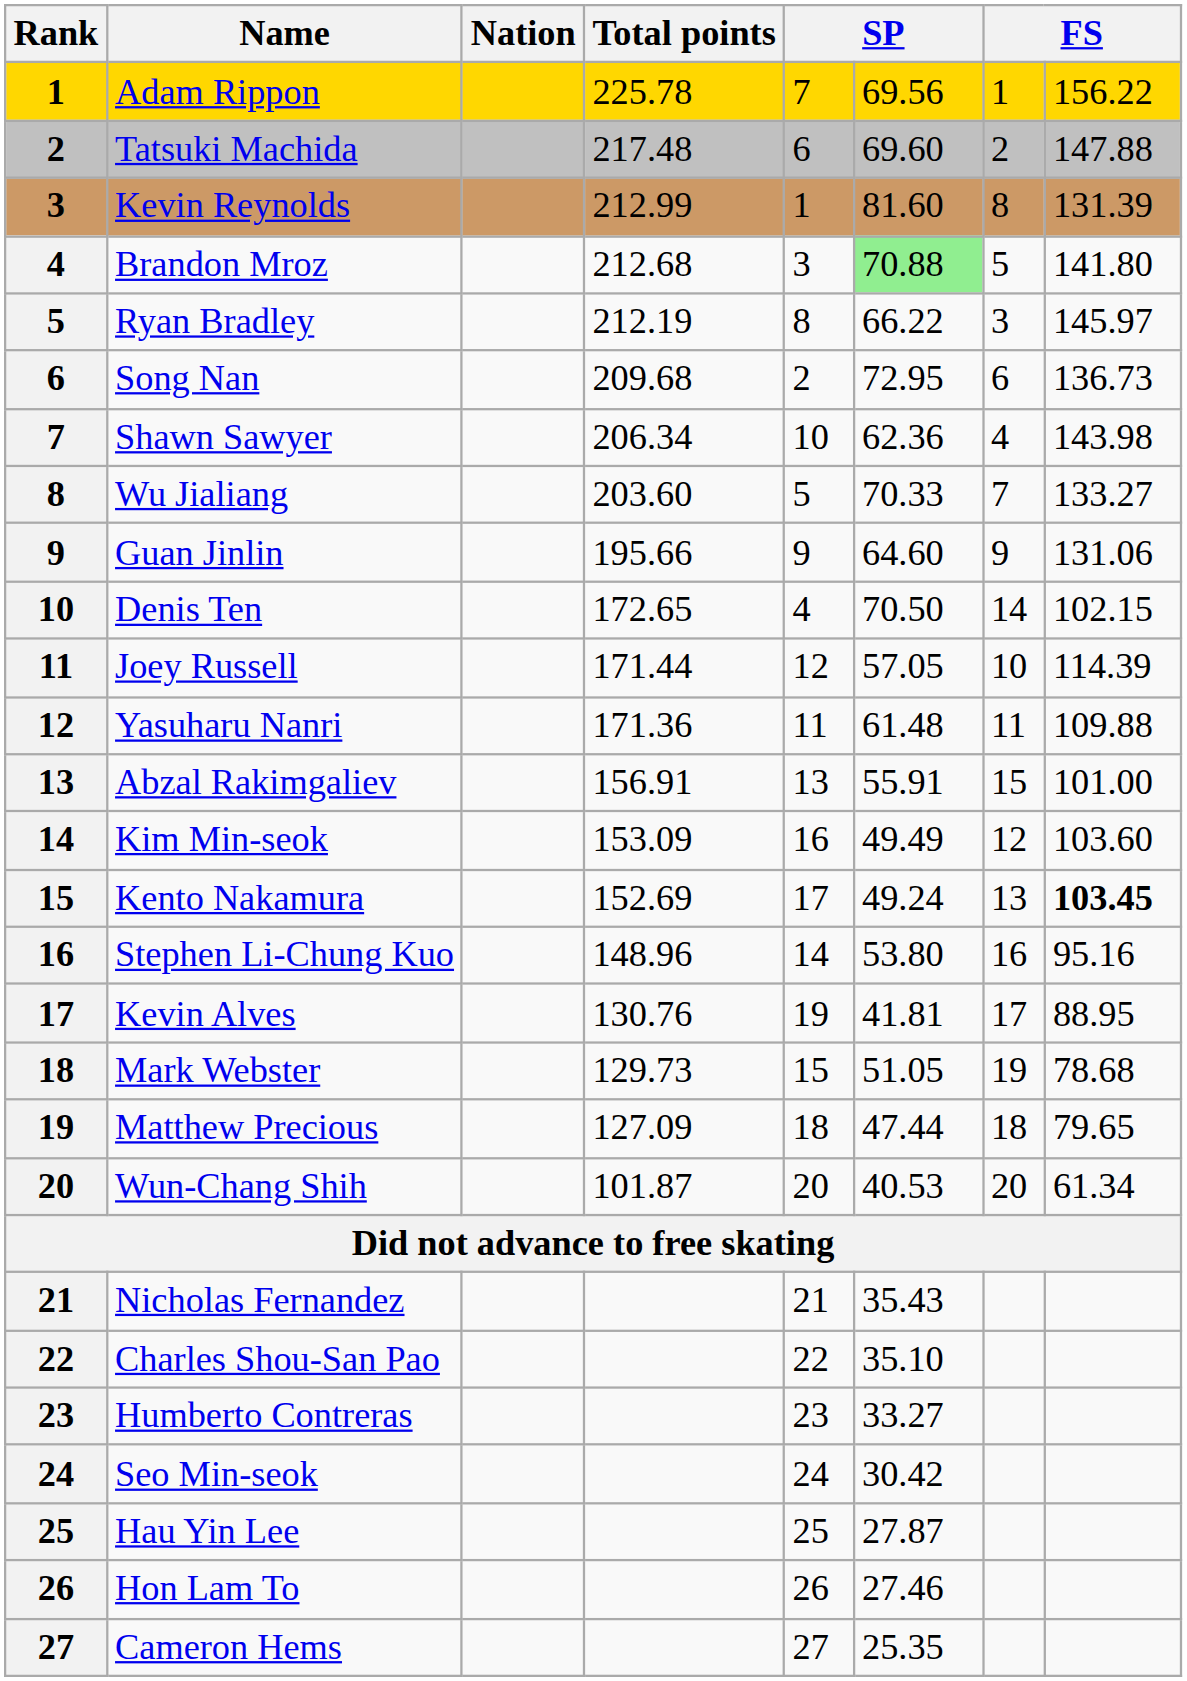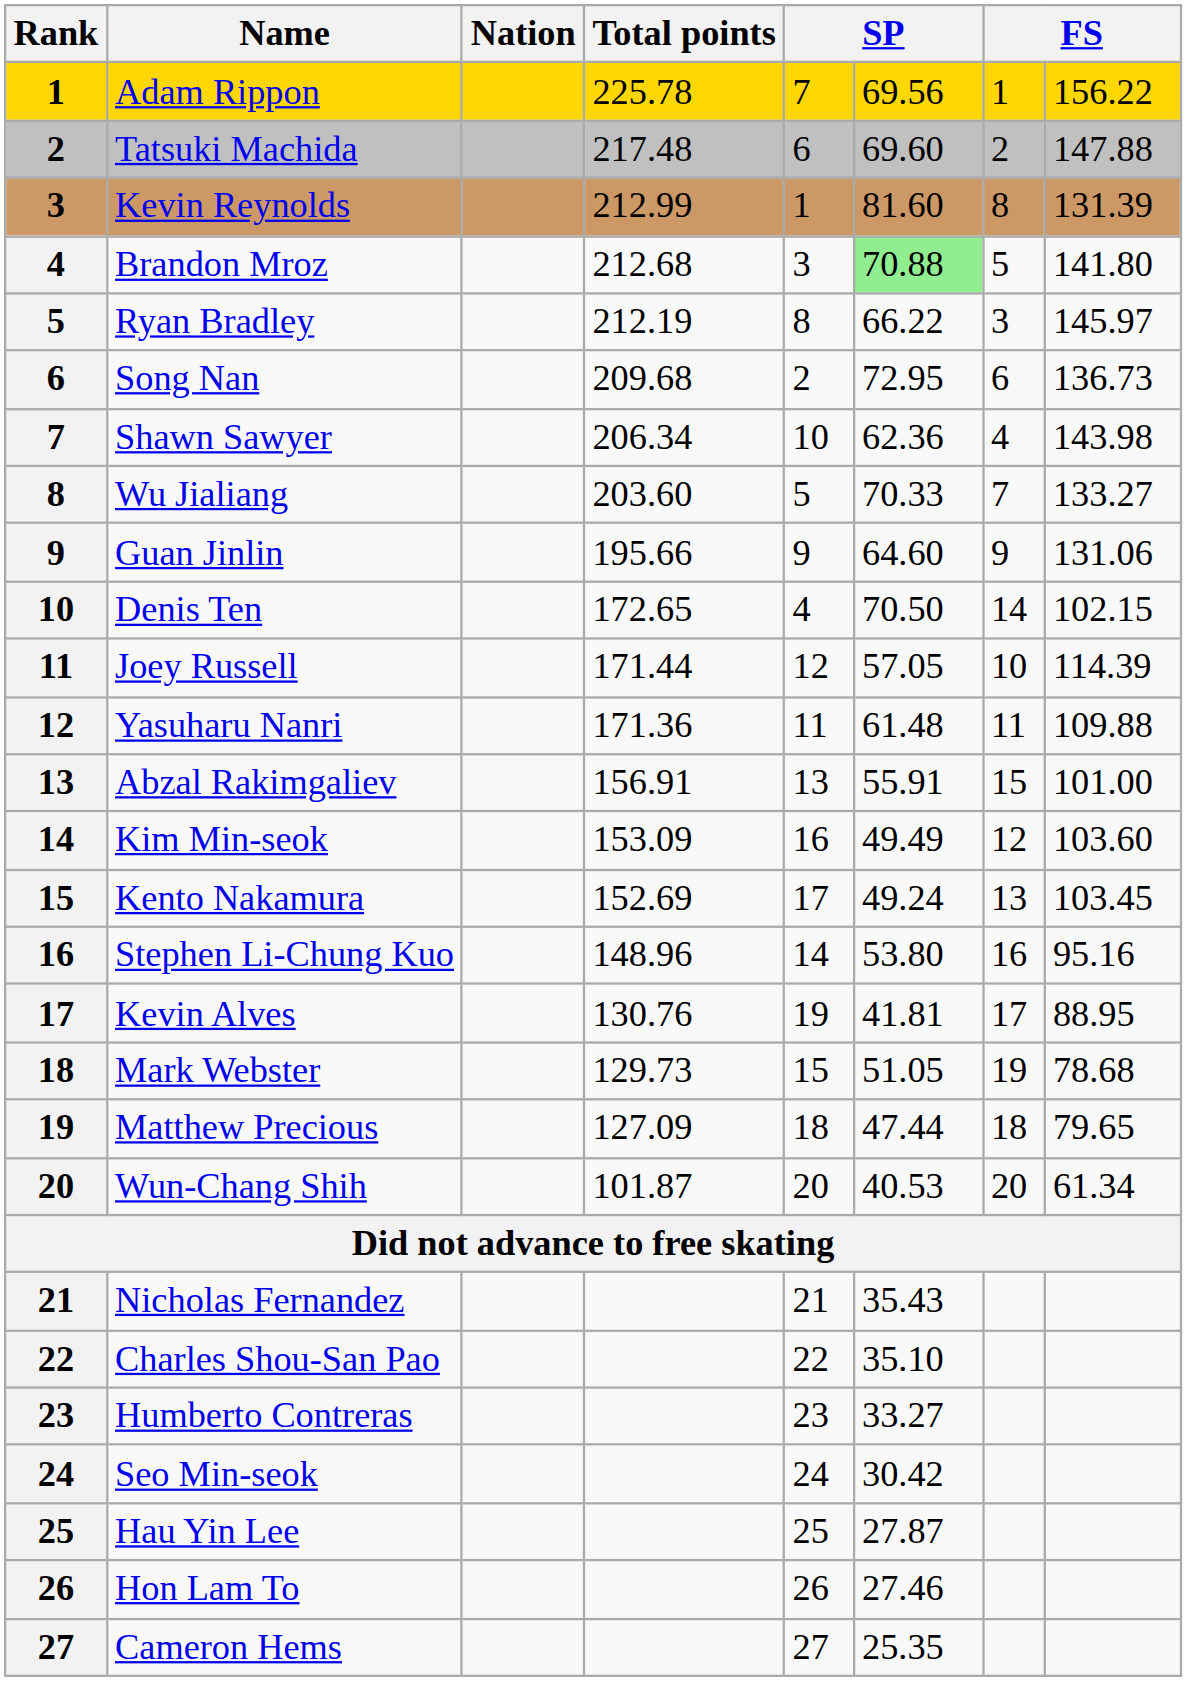(1103, 897) bold -> (1103, 897) normal
